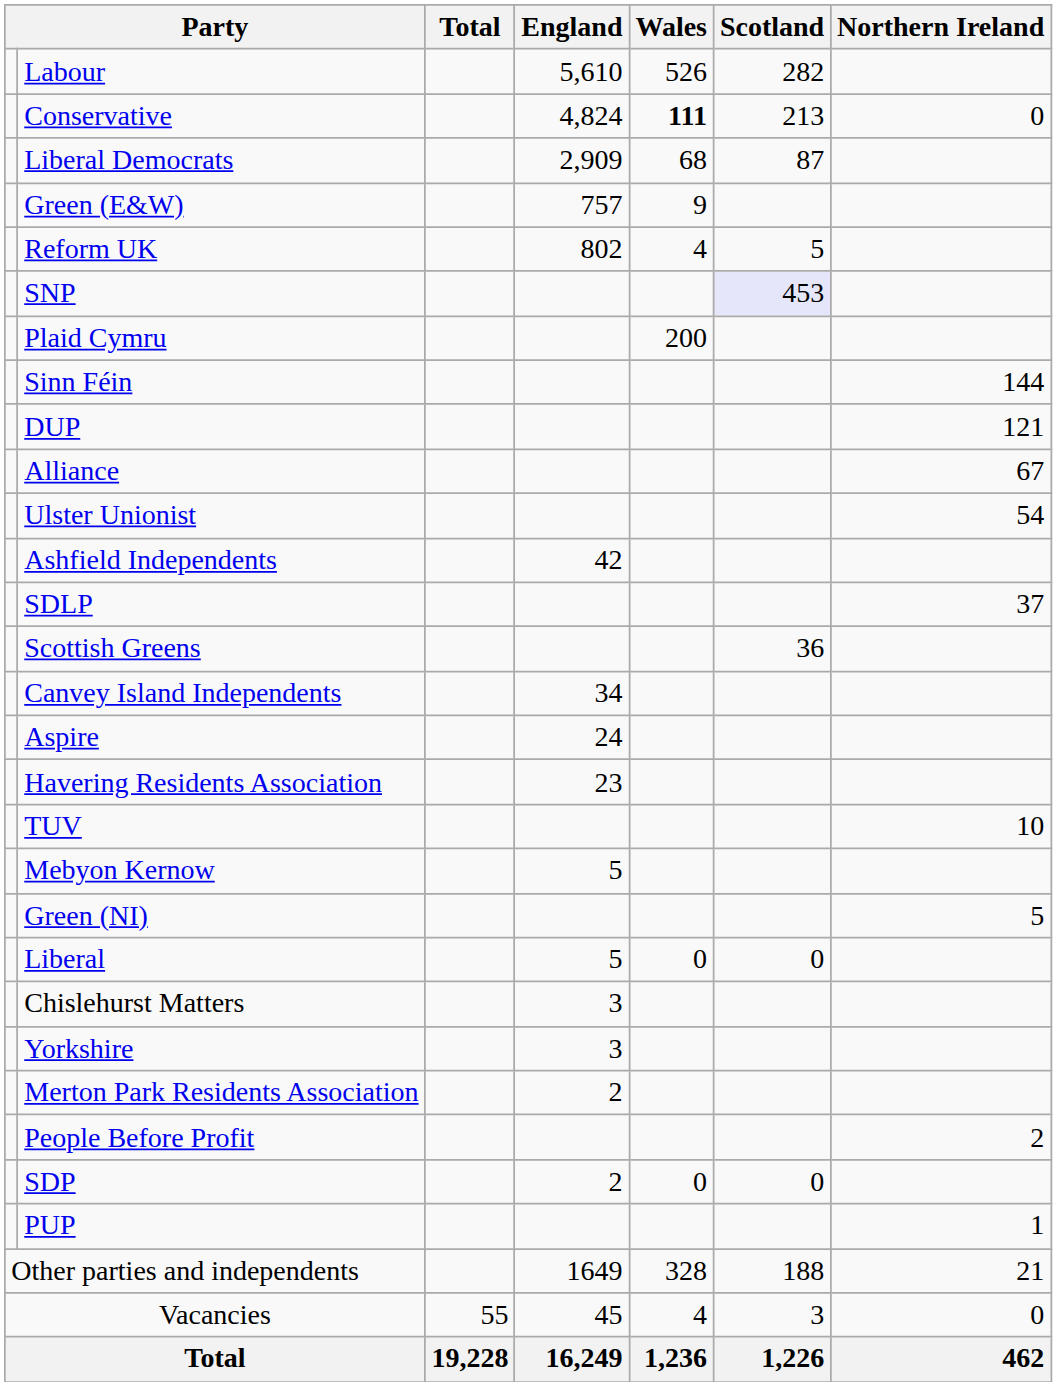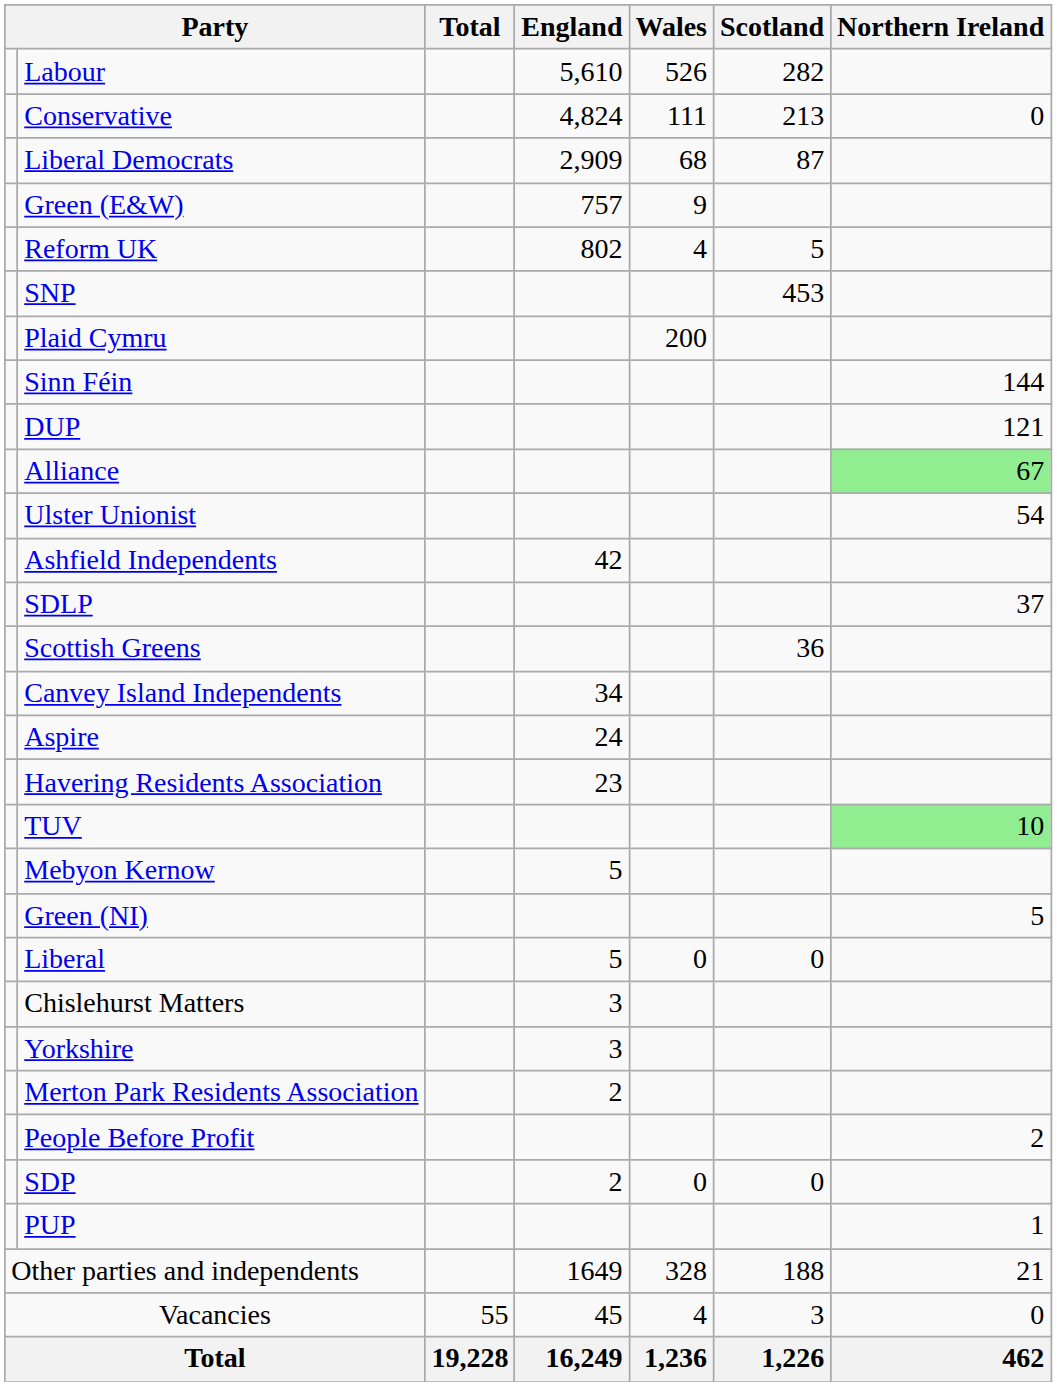(688, 115) bold -> (687, 115) normal
(803, 293) lavender background -> (803, 293) no background
(1030, 470) no background -> (1030, 470) lightgreen background
(1030, 826) no background -> (1030, 826) lightgreen background
